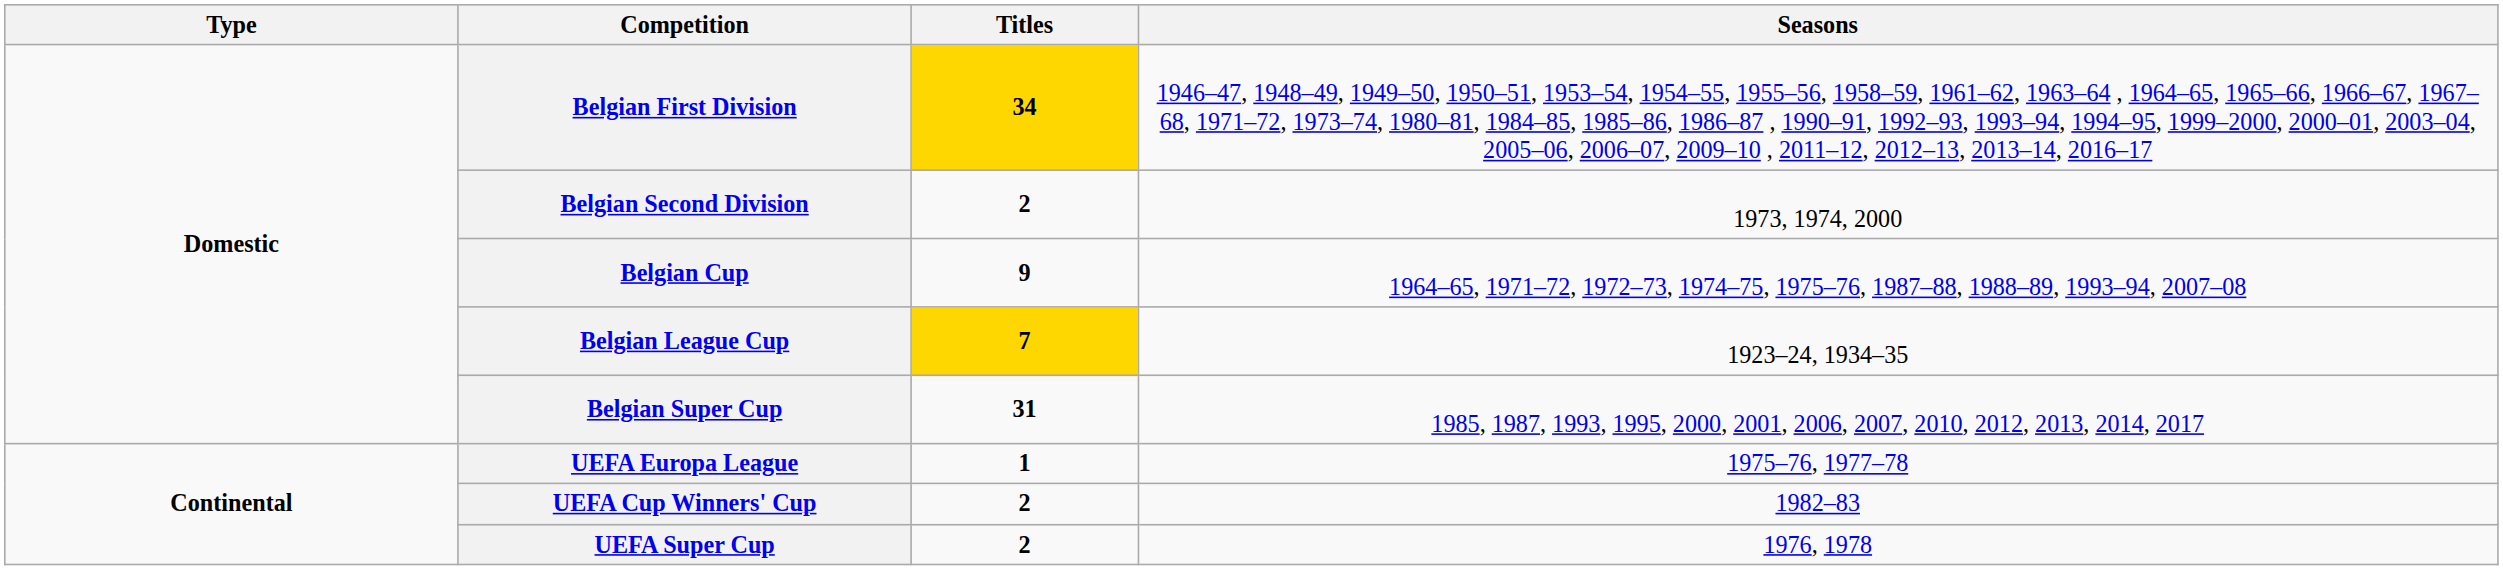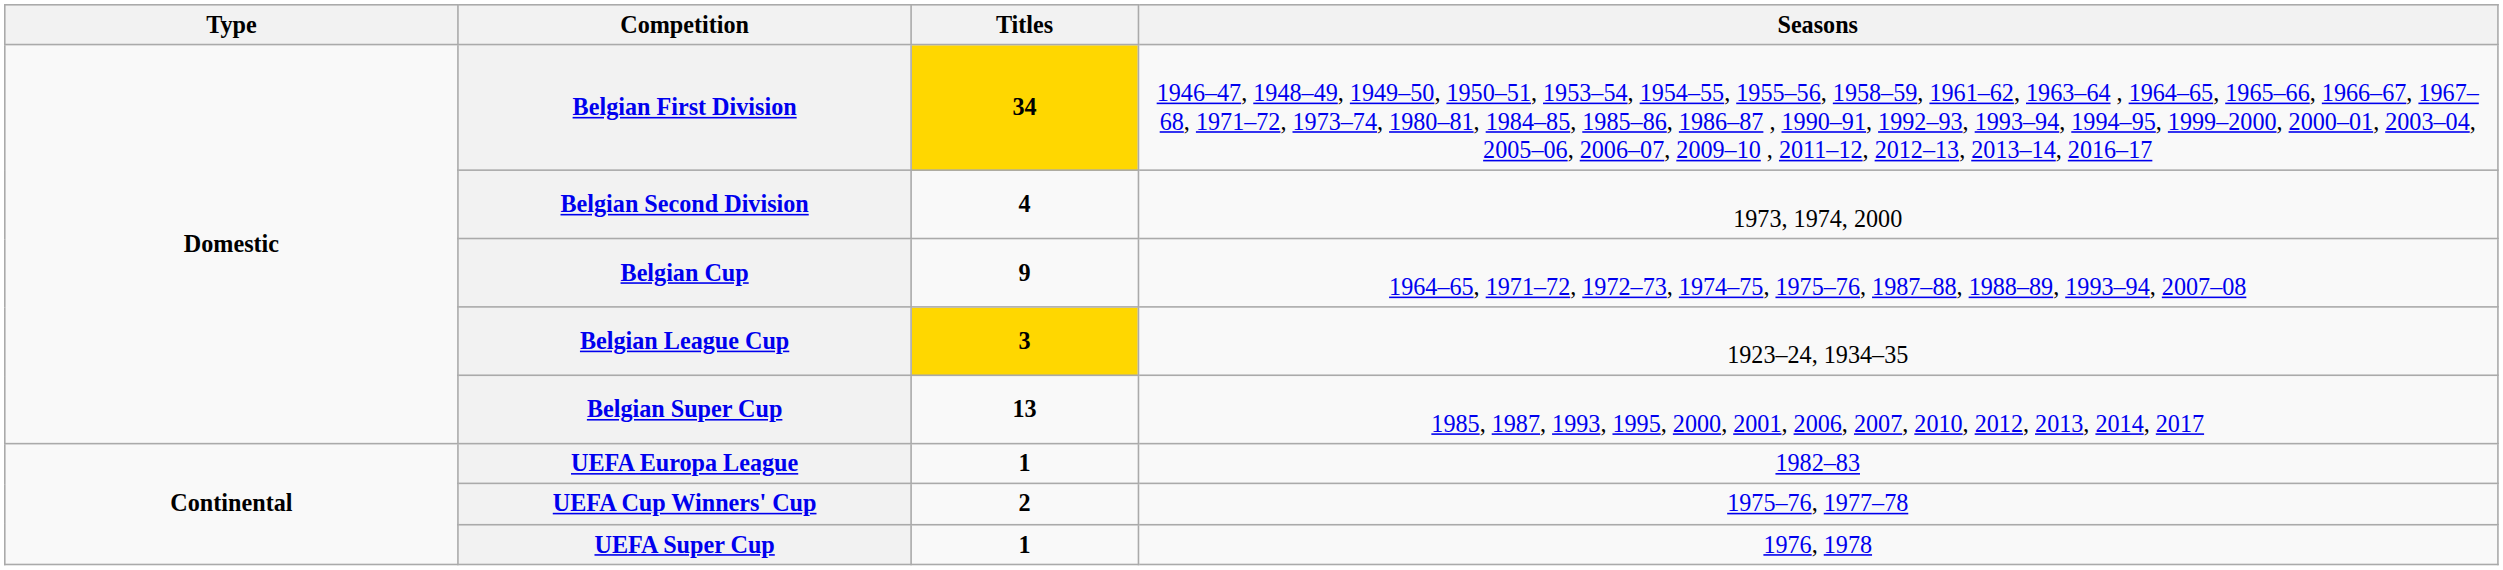(1025, 204) 2 -> (1025, 204) 4
(1025, 341) 7 -> (1025, 341) 3
(1025, 409) 31 -> (1025, 409) 13
(1818, 464) 1975–76, 1977–78 -> (1818, 464) 1982–83
(1818, 503) 1982–83 -> (1818, 503) 1975–76, 1977–78
(1025, 543) 2 -> (1025, 543) 1
